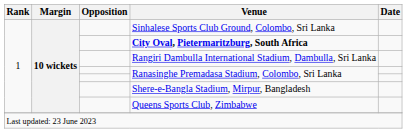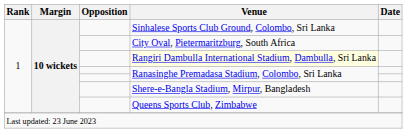(220, 43) bold -> (214, 43) normal
(254, 58) no background -> (254, 58) lightyellow background
